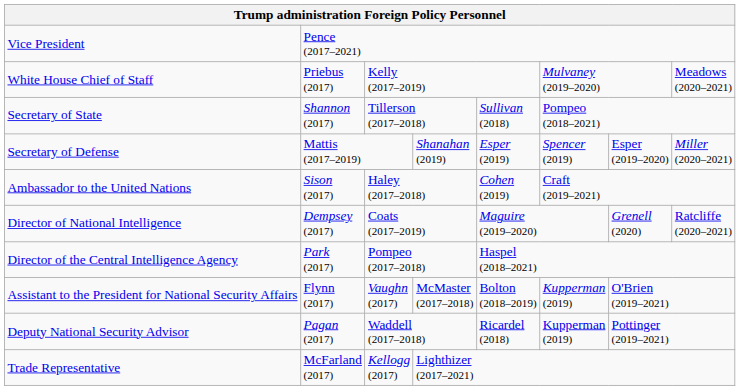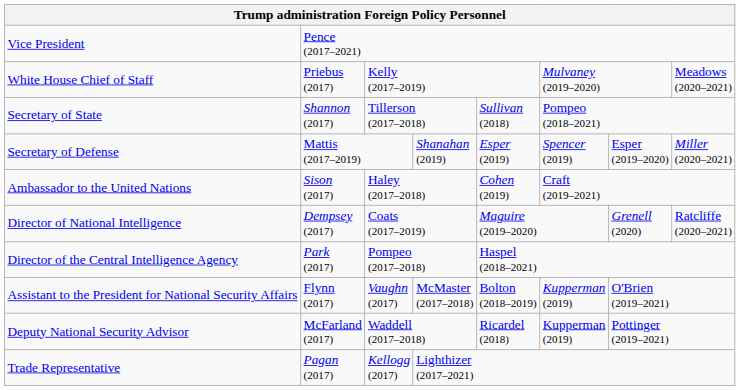(321, 331) Pagan (2017) -> (333, 331) McFarland (2017)
(333, 367) McFarland (2017) -> (321, 367) Pagan (2017)
